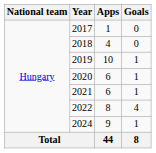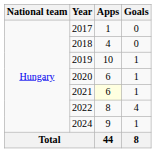(108, 92) no background -> (108, 92) lightyellow background
